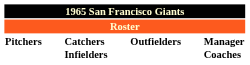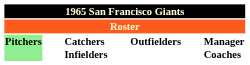(23, 41) no background -> (23, 41) lightgreen background
